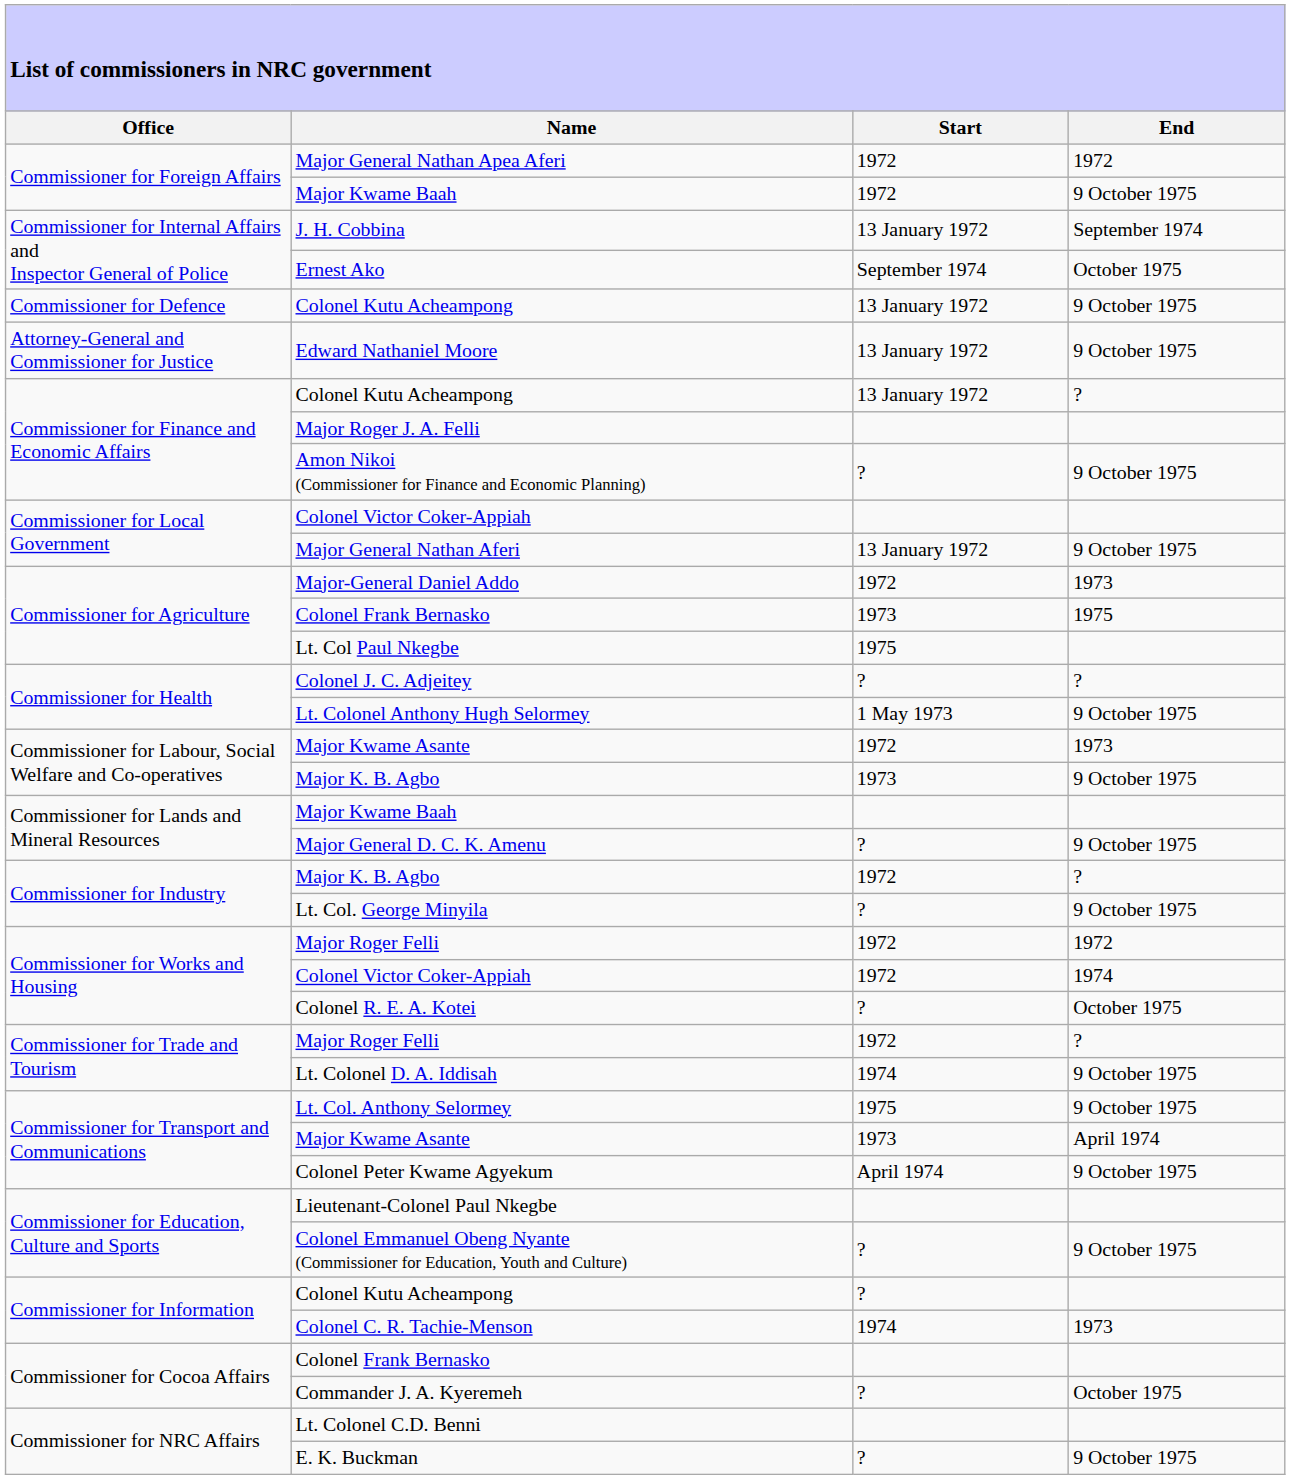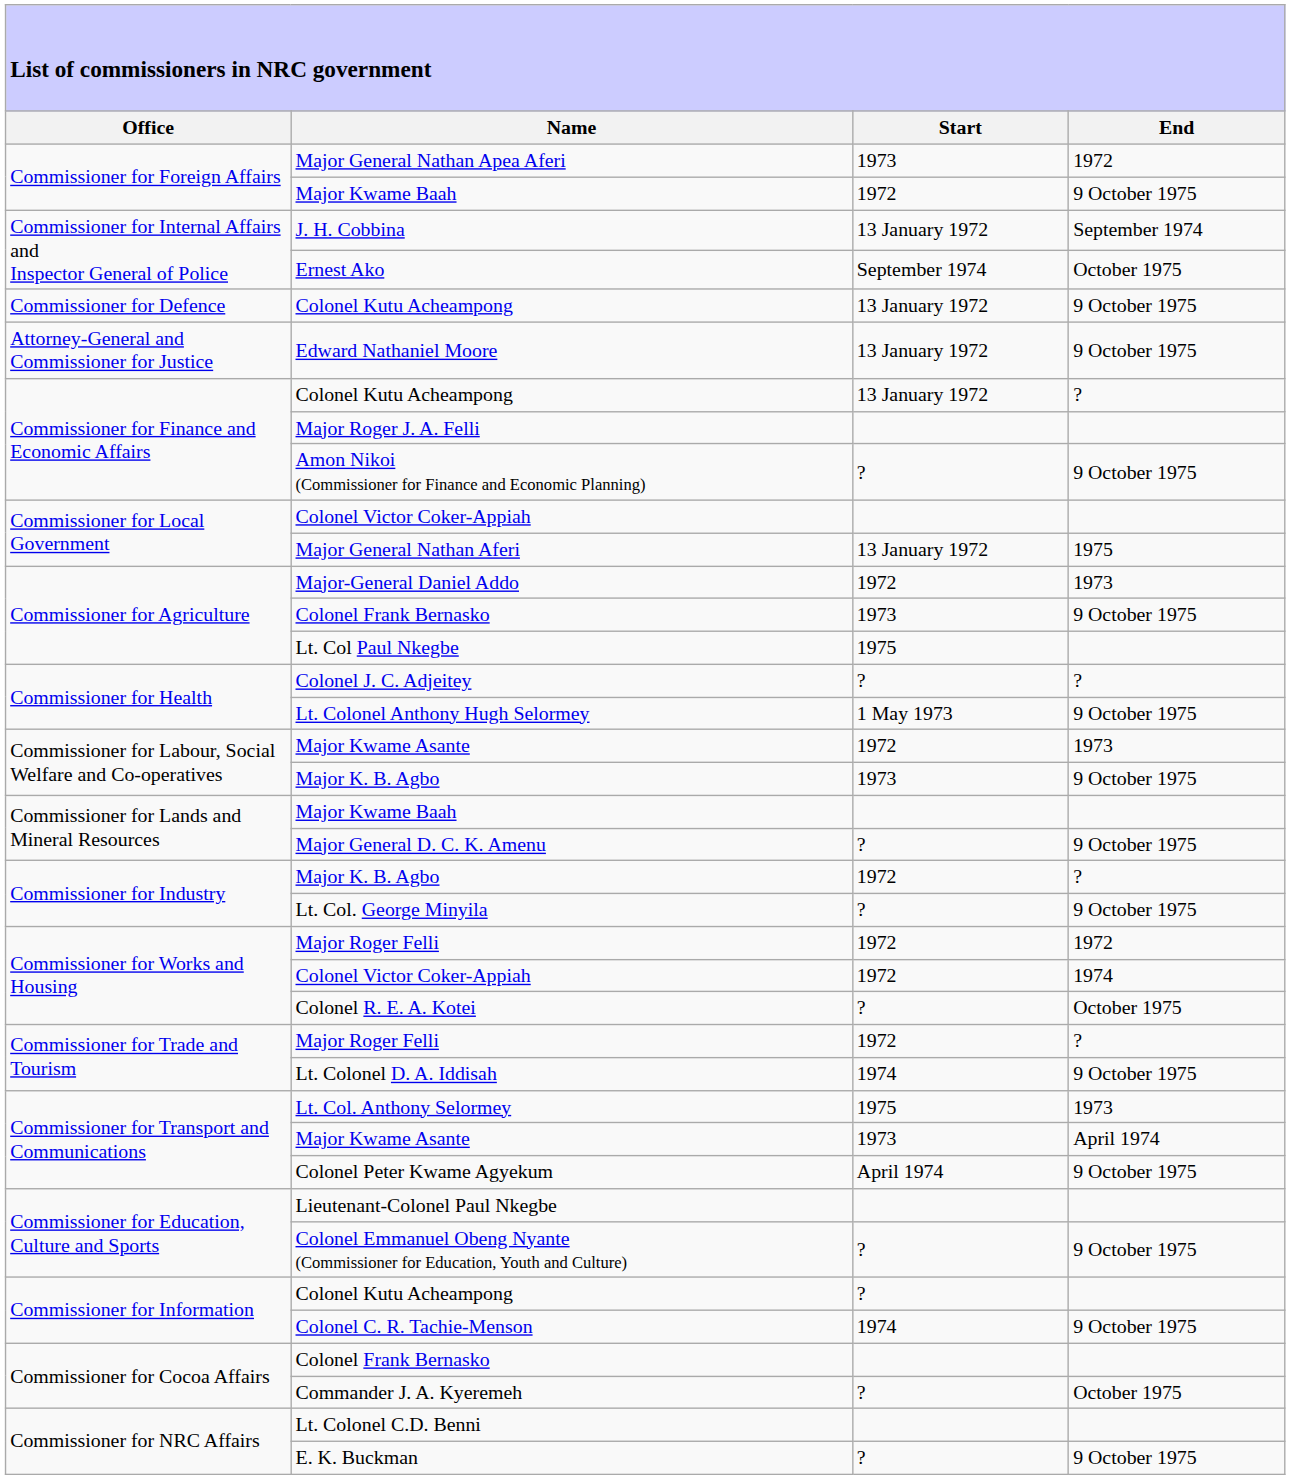(877, 160) 1972 -> (877, 160) 1973
(1135, 549) 9 October 1975 -> (1093, 549) 1975
(1093, 615) 1975 -> (1135, 615) 9 October 1975
(1135, 1106) 9 October 1975 -> (1093, 1106) 1973
(1093, 1327) 1973 -> (1135, 1327) 9 October 1975
